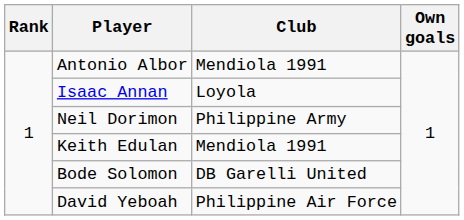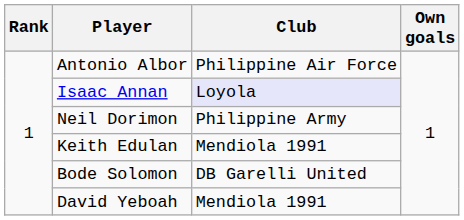(261, 65) Mendiola 1991 -> (296, 65) Philippine Air Force
(226, 92) no background -> (226, 92) lavender background
(296, 202) Philippine Air Force -> (261, 202) Mendiola 1991
